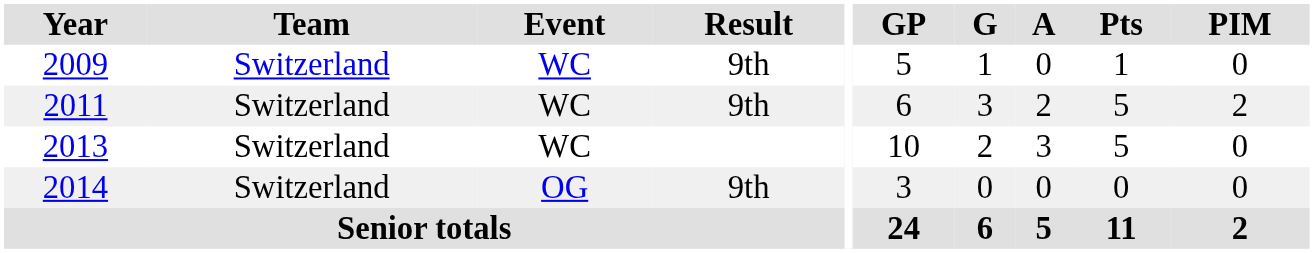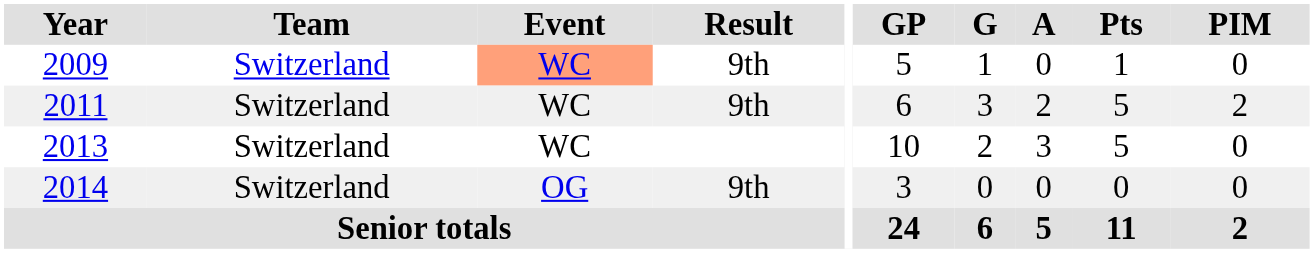(565, 64) no background -> (565, 64) lightsalmon background
